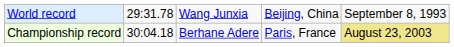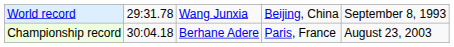(388, 33) khaki background -> (388, 33) no background
